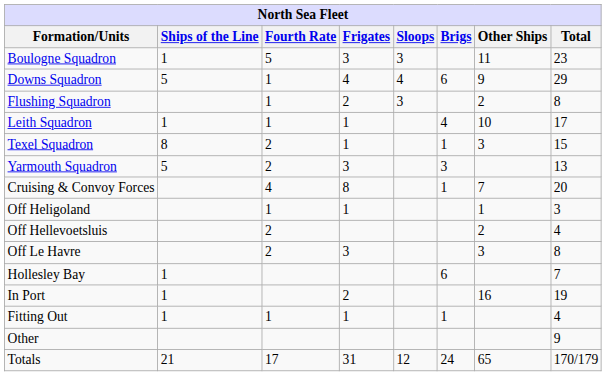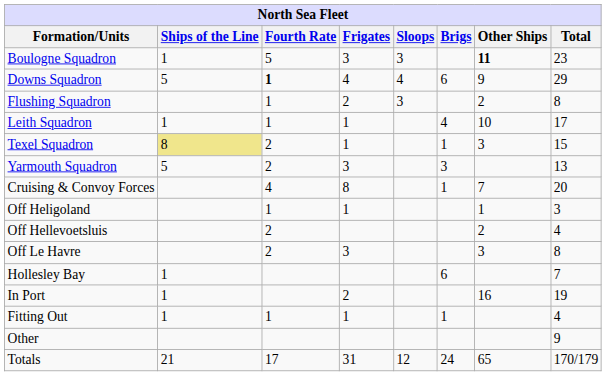(484, 58) normal -> (484, 58) bold
(268, 79) normal -> (268, 79) bold
(164, 144) no background -> (164, 144) khaki background
